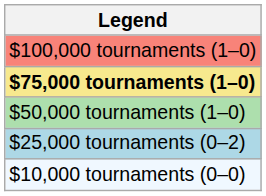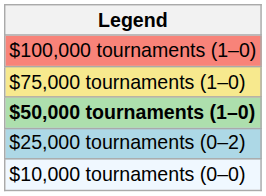(132, 81) bold -> (127, 81) normal
(127, 112) normal -> (132, 112) bold
